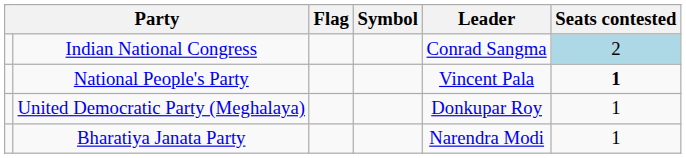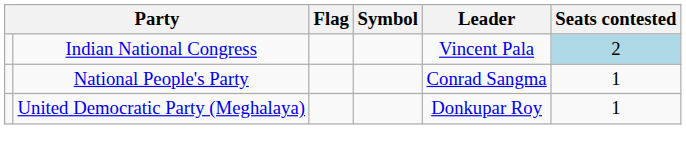(487, 49) Conrad Sangma -> (487, 49) Vincent Pala
(487, 78) Vincent Pala -> (487, 78) Conrad Sangma
(616, 78) bold -> (616, 78) normal
- row: (161, 138)
